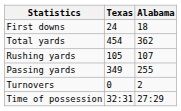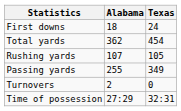columns swapped: (120, 12) <-> (156, 12)
